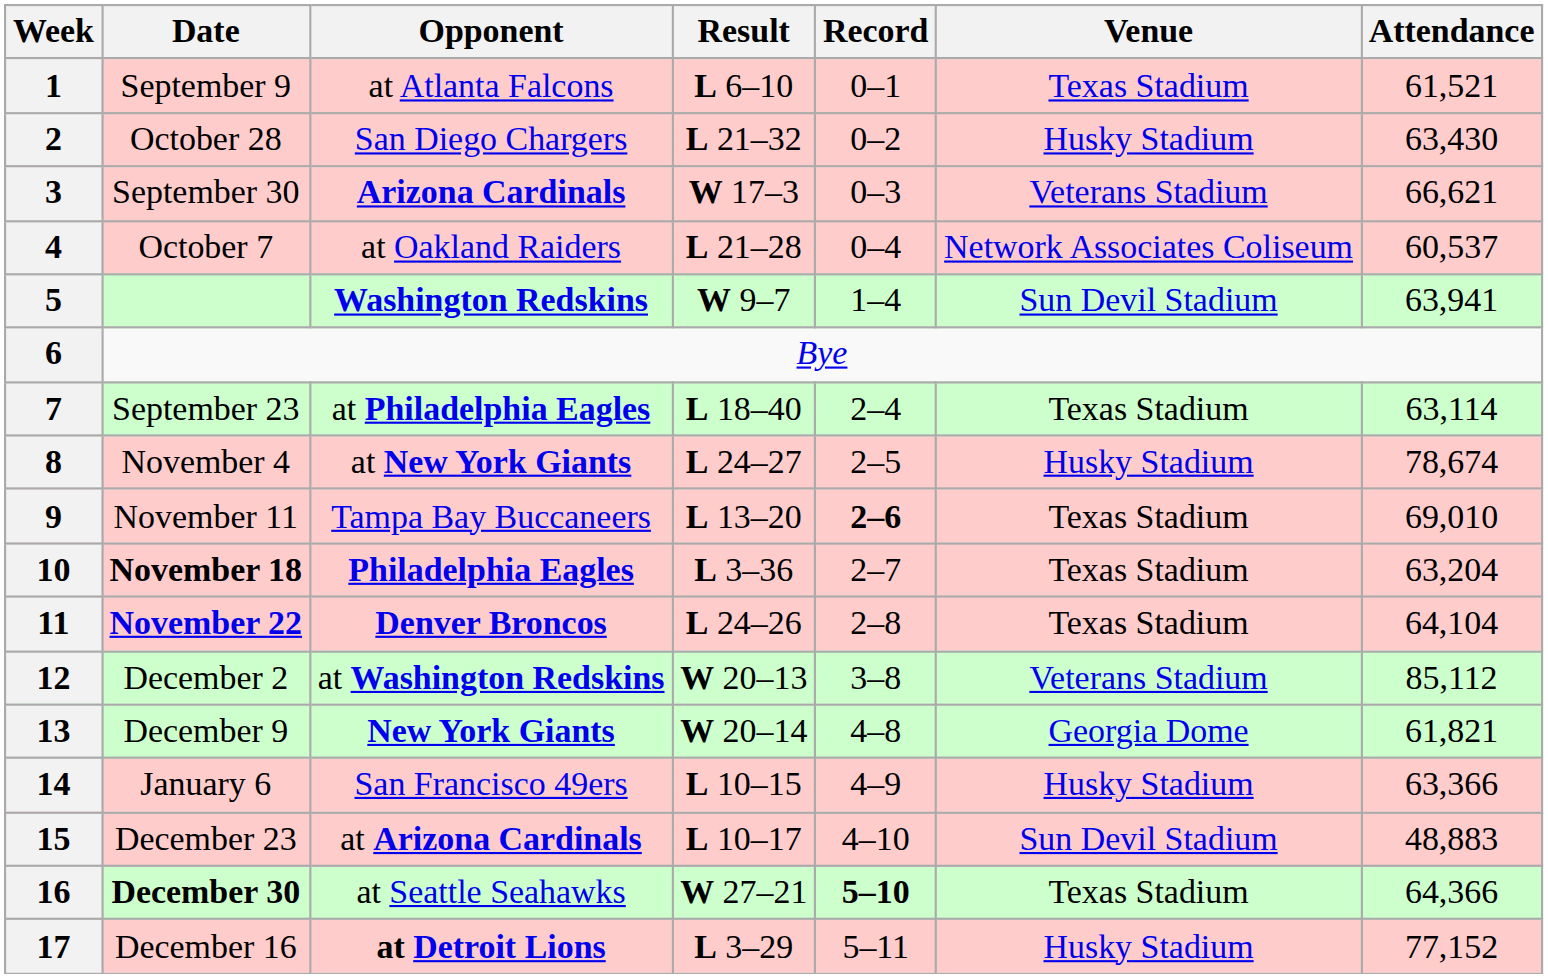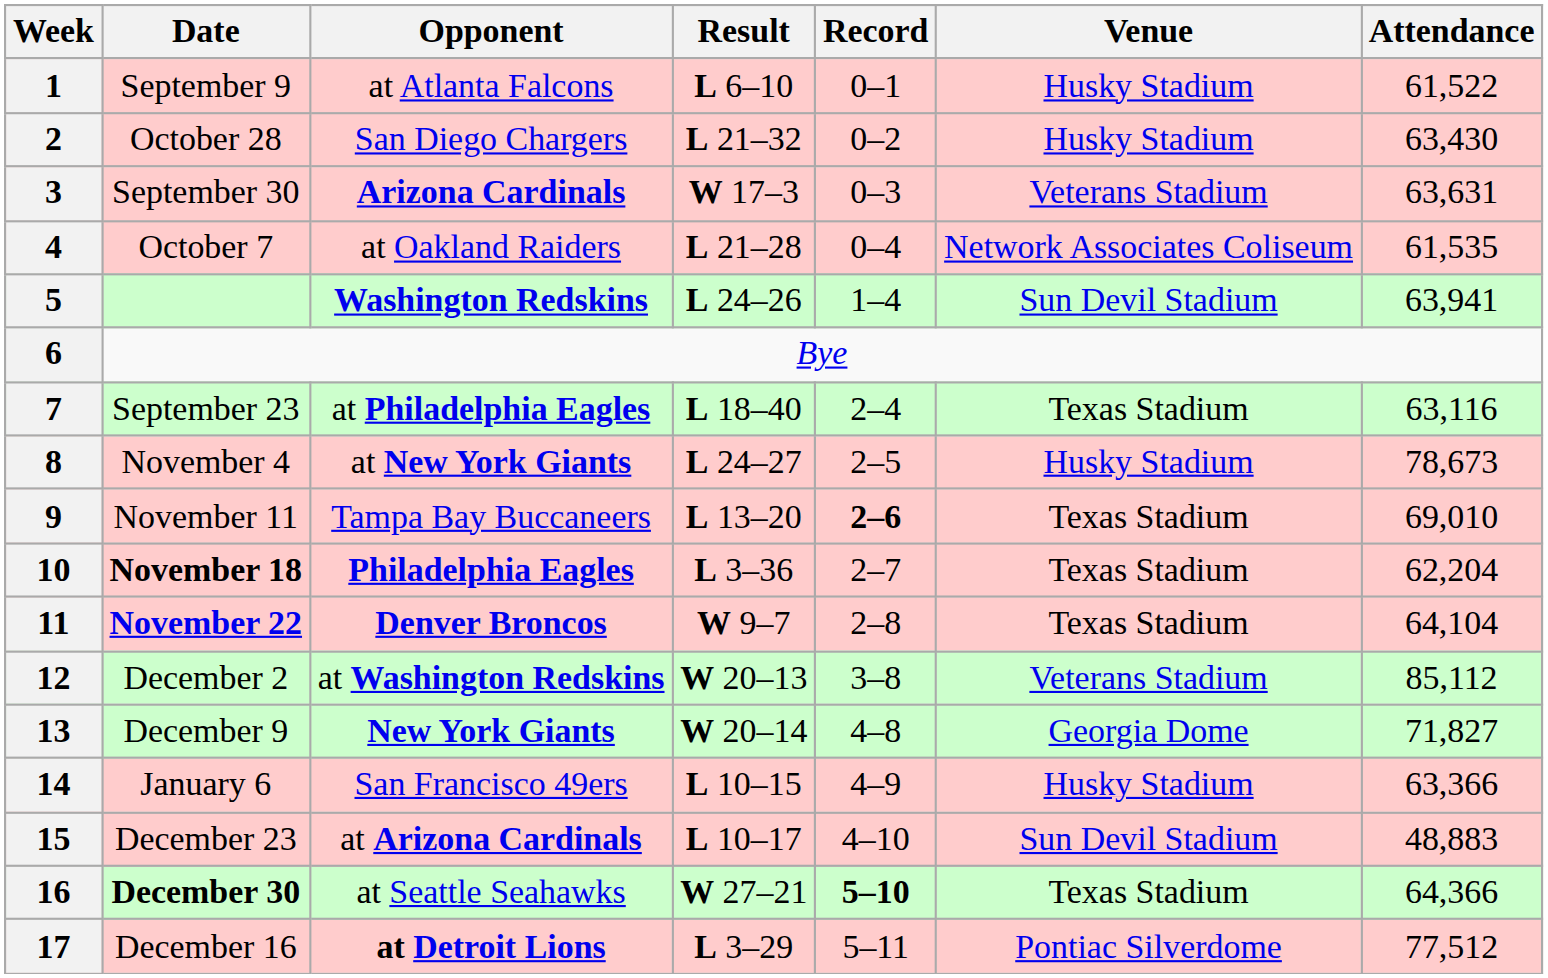(1149, 85) Texas Stadium -> (1149, 85) Husky Stadium
(1452, 85) 61,521 -> (1452, 85) 61,522
(1452, 192) 66,621 -> (1452, 192) 63,631
(1452, 246) 60,537 -> (1452, 246) 61,535
(744, 300) W 9–7 -> (744, 300) L 24–26
(1452, 407) 63,114 -> (1452, 407) 63,116
(1452, 461) 78,674 -> (1452, 461) 78,673
(1452, 569) 63,204 -> (1452, 569) 62,204
(744, 623) L 24–26 -> (744, 623) W 9–7
(1452, 730) 61,821 -> (1452, 730) 71,827
(1149, 945) Husky Stadium -> (1149, 945) Pontiac Silverdome
(1452, 945) 77,152 -> (1452, 945) 77,512
